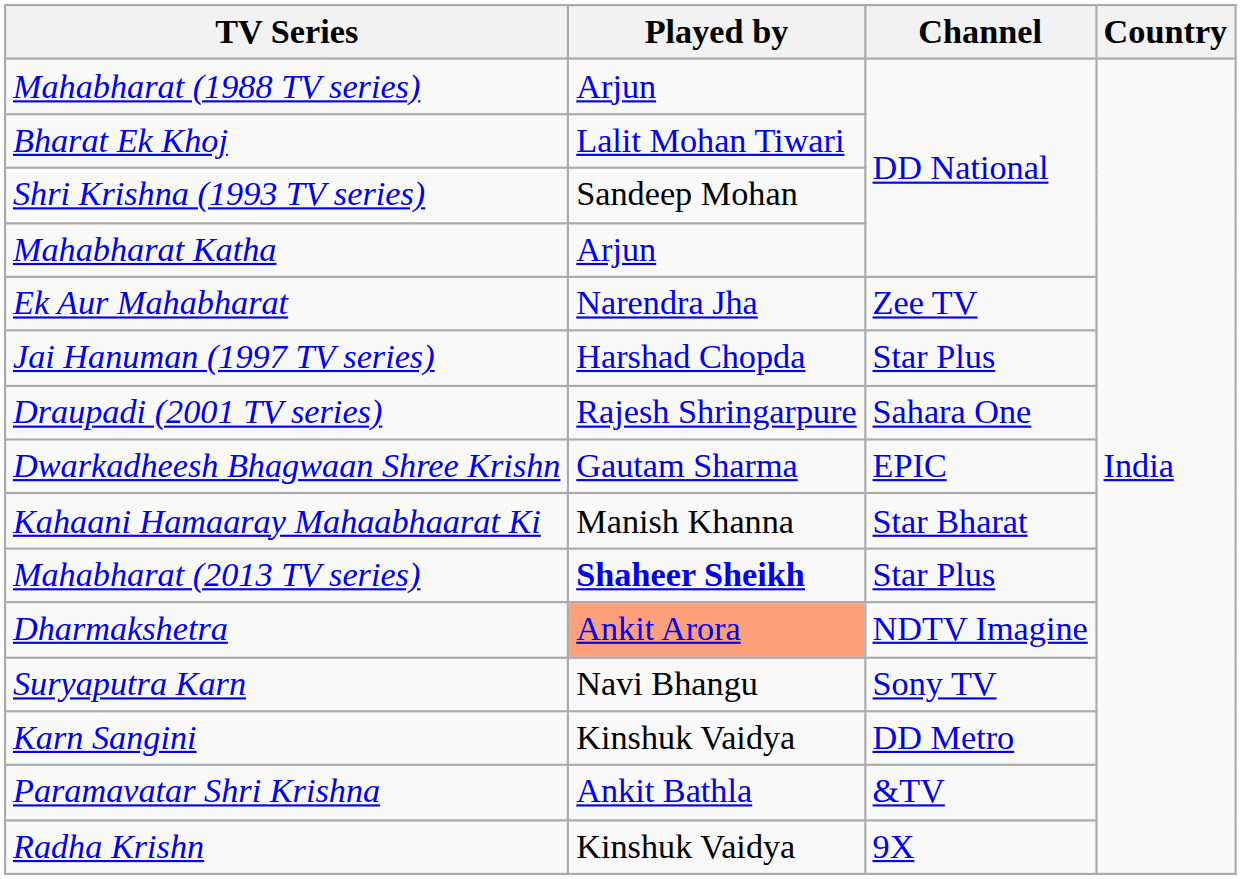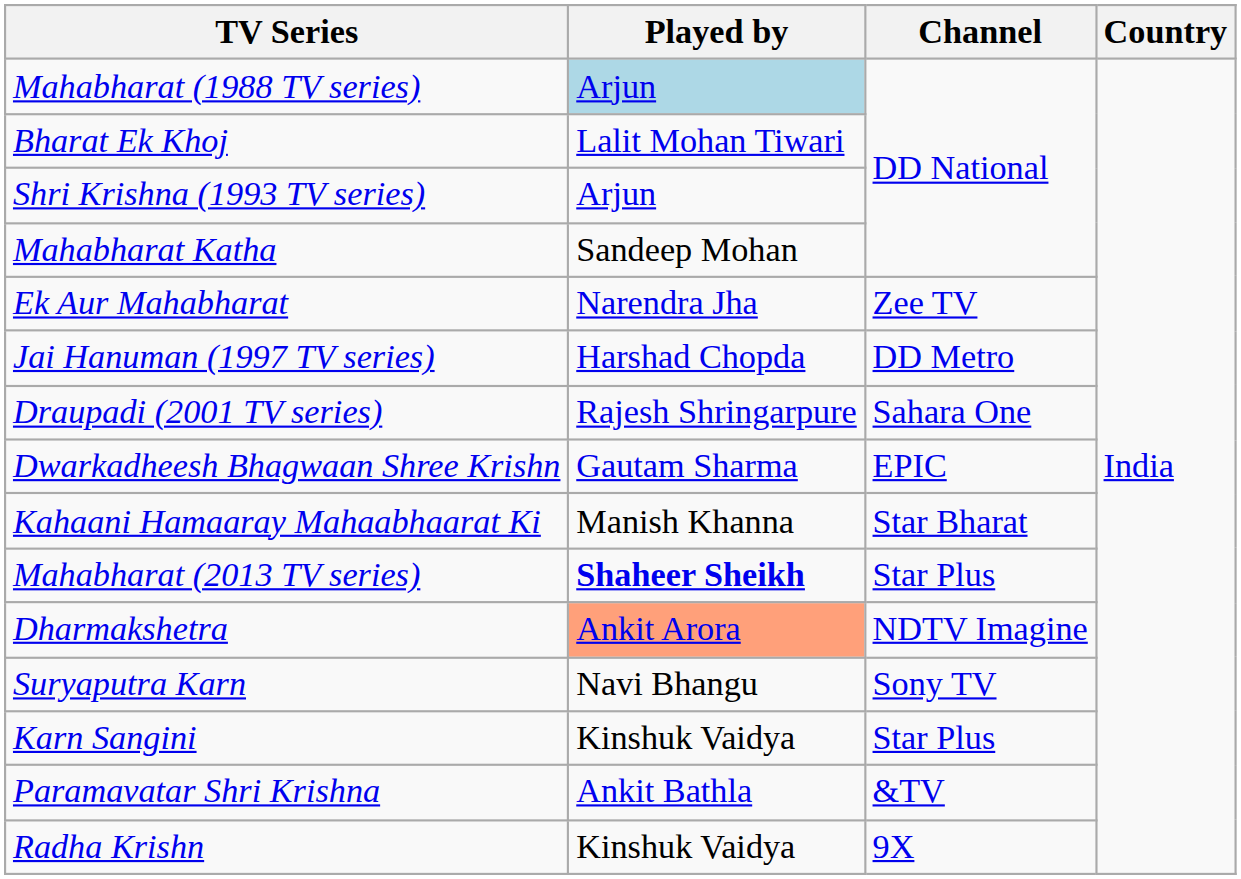(616, 85) no background -> (616, 85) lightblue background
(687, 194) Sandeep Mohan -> (616, 194) Arjun
(616, 248) Arjun -> (687, 248) Sandeep Mohan
(934, 357) Star Plus -> (943, 357) DD Metro
(943, 737) DD Metro -> (934, 737) Star Plus
